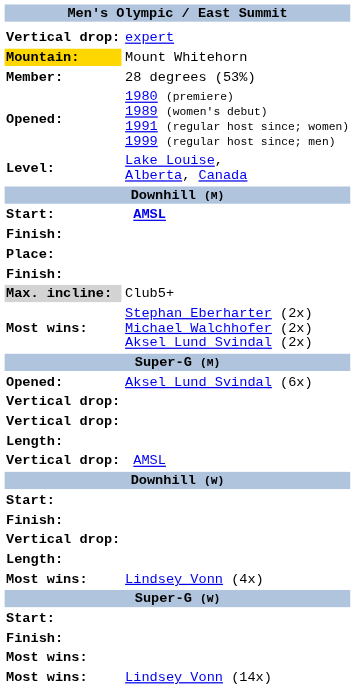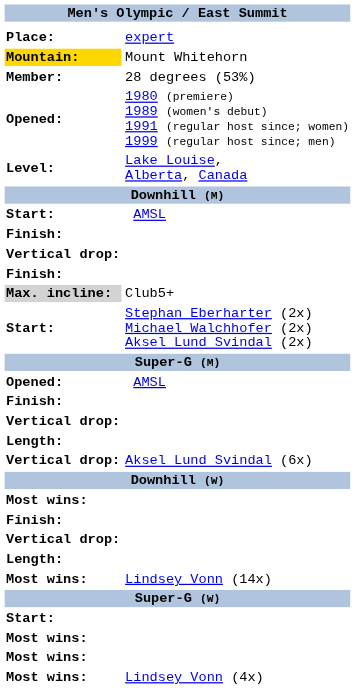(63, 38) Vertical drop: -> (30, 38) Place:
(146, 215) bold -> (146, 215) normal
(30, 254) Place: -> (63, 254) Vertical drop:
(47, 328) Most wins: -> (30, 328) Start:
(219, 382) Aksel Lund Svindal (6x) -> (146, 382) AMSL
(63, 402) Vertical drop: -> (35, 402) Finish:
(146, 461) AMSL -> (219, 461) Aksel Lund Svindal (6x)
(30, 500) Start: -> (47, 500) Most wins:
(194, 579) Lindsey Vonn (4x) -> (199, 579) Lindsey Vonn (14x)
(35, 638) Finish: -> (47, 638) Most wins:
(199, 677) Lindsey Vonn (14x) -> (194, 677) Lindsey Vonn (4x)
